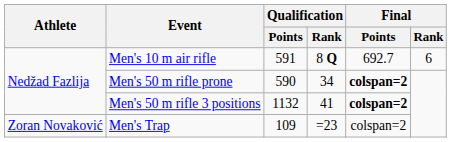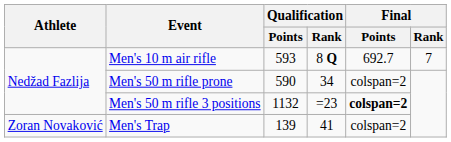(286, 59) 591 -> (286, 59) 593
(429, 59) 6 -> (429, 59) 7
(378, 81) bold -> (378, 81) normal
(327, 104) 41 -> (327, 104) =23
(286, 126) 109 -> (286, 126) 139
(327, 126) =23 -> (327, 126) 41
